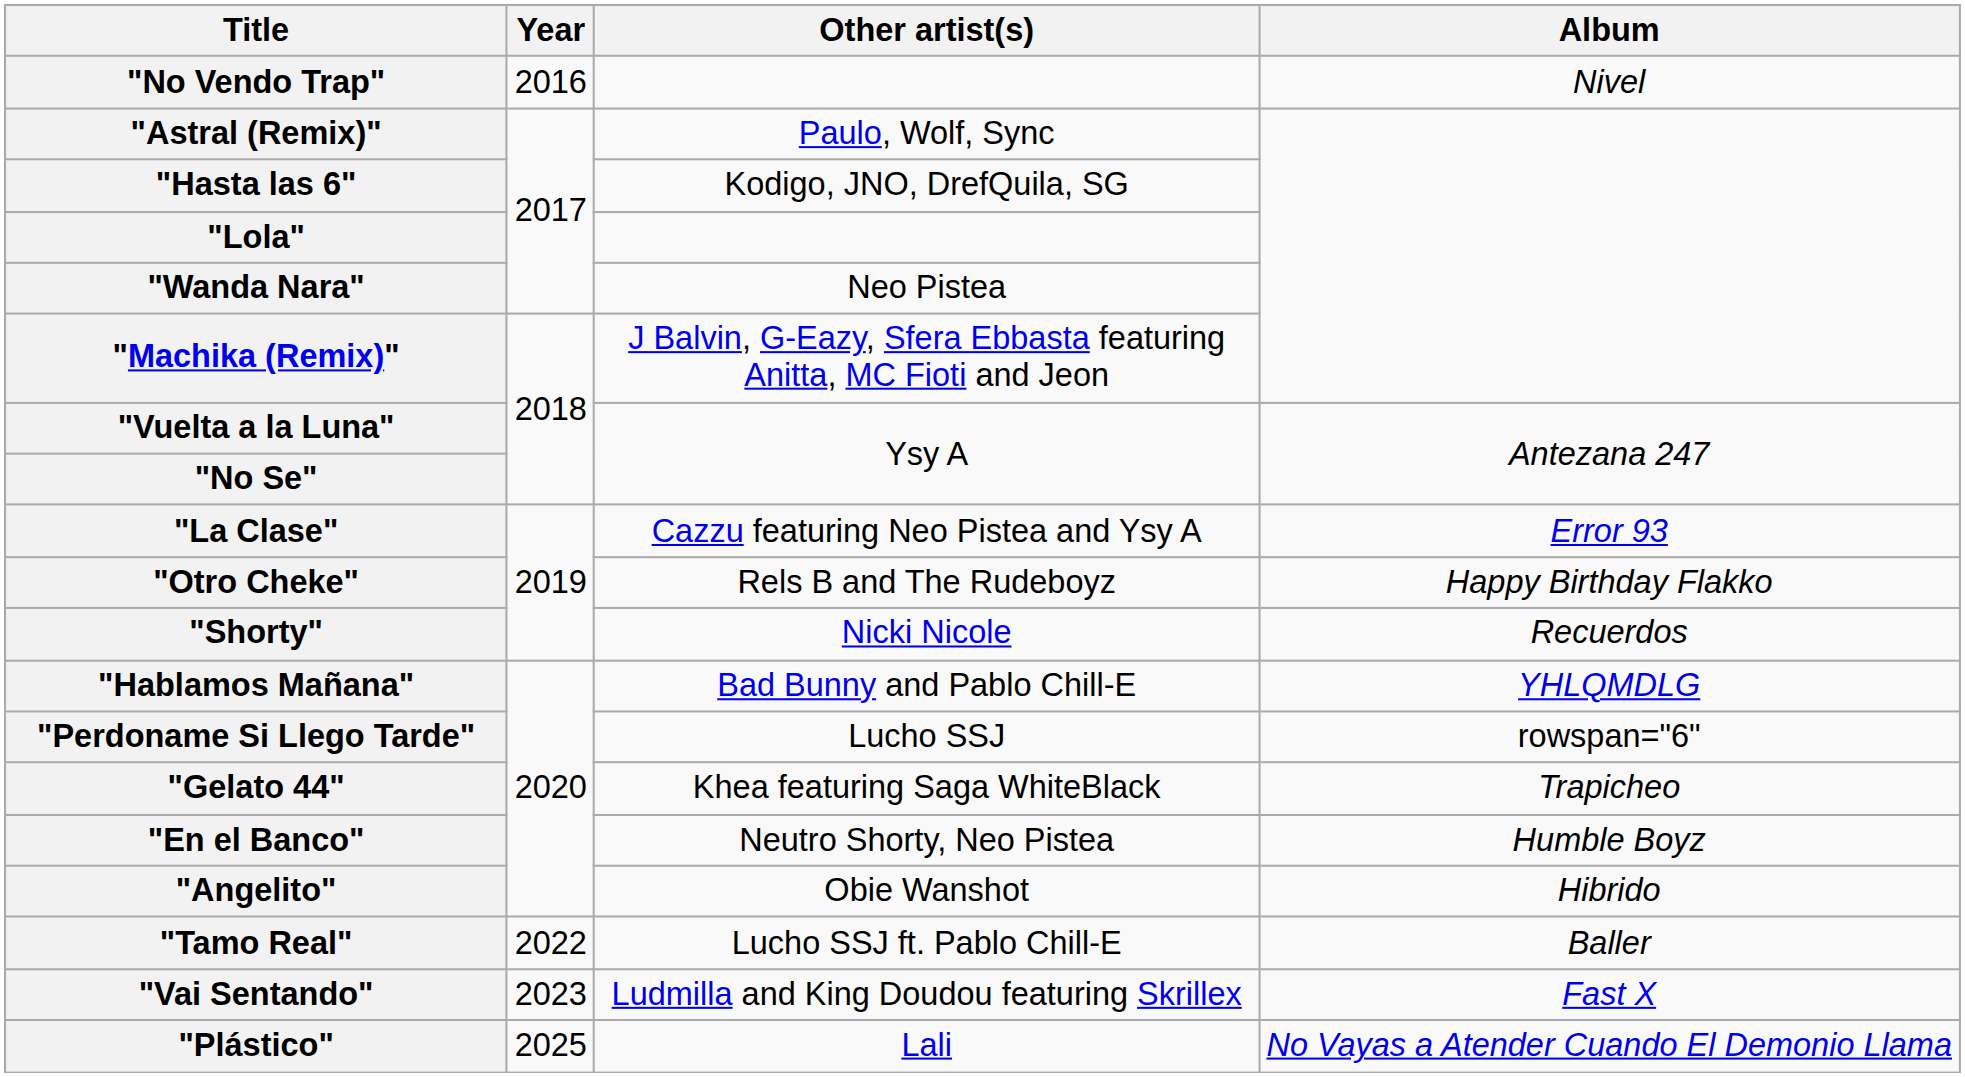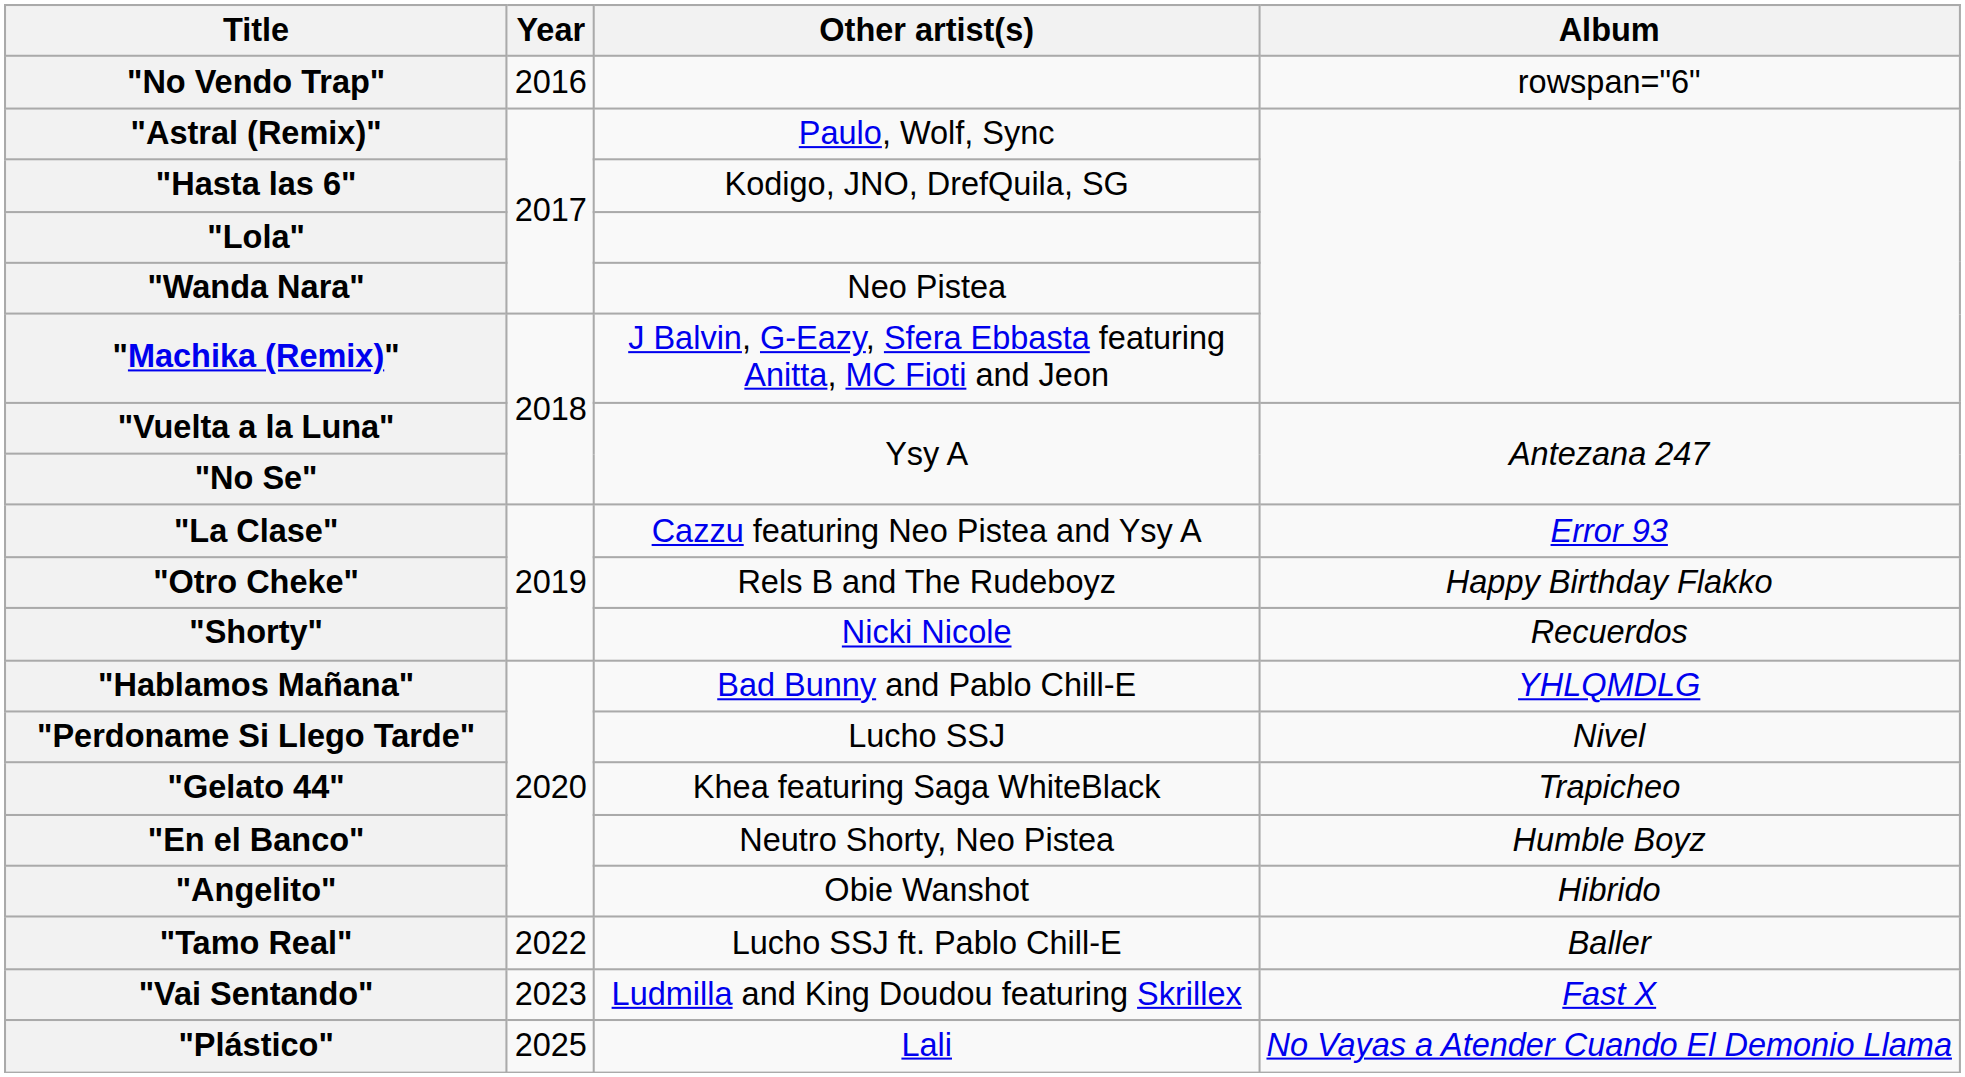(1609, 81) Nivel -> (1609, 81) rowspan="6"
(1609, 736) rowspan="6" -> (1609, 736) Nivel
